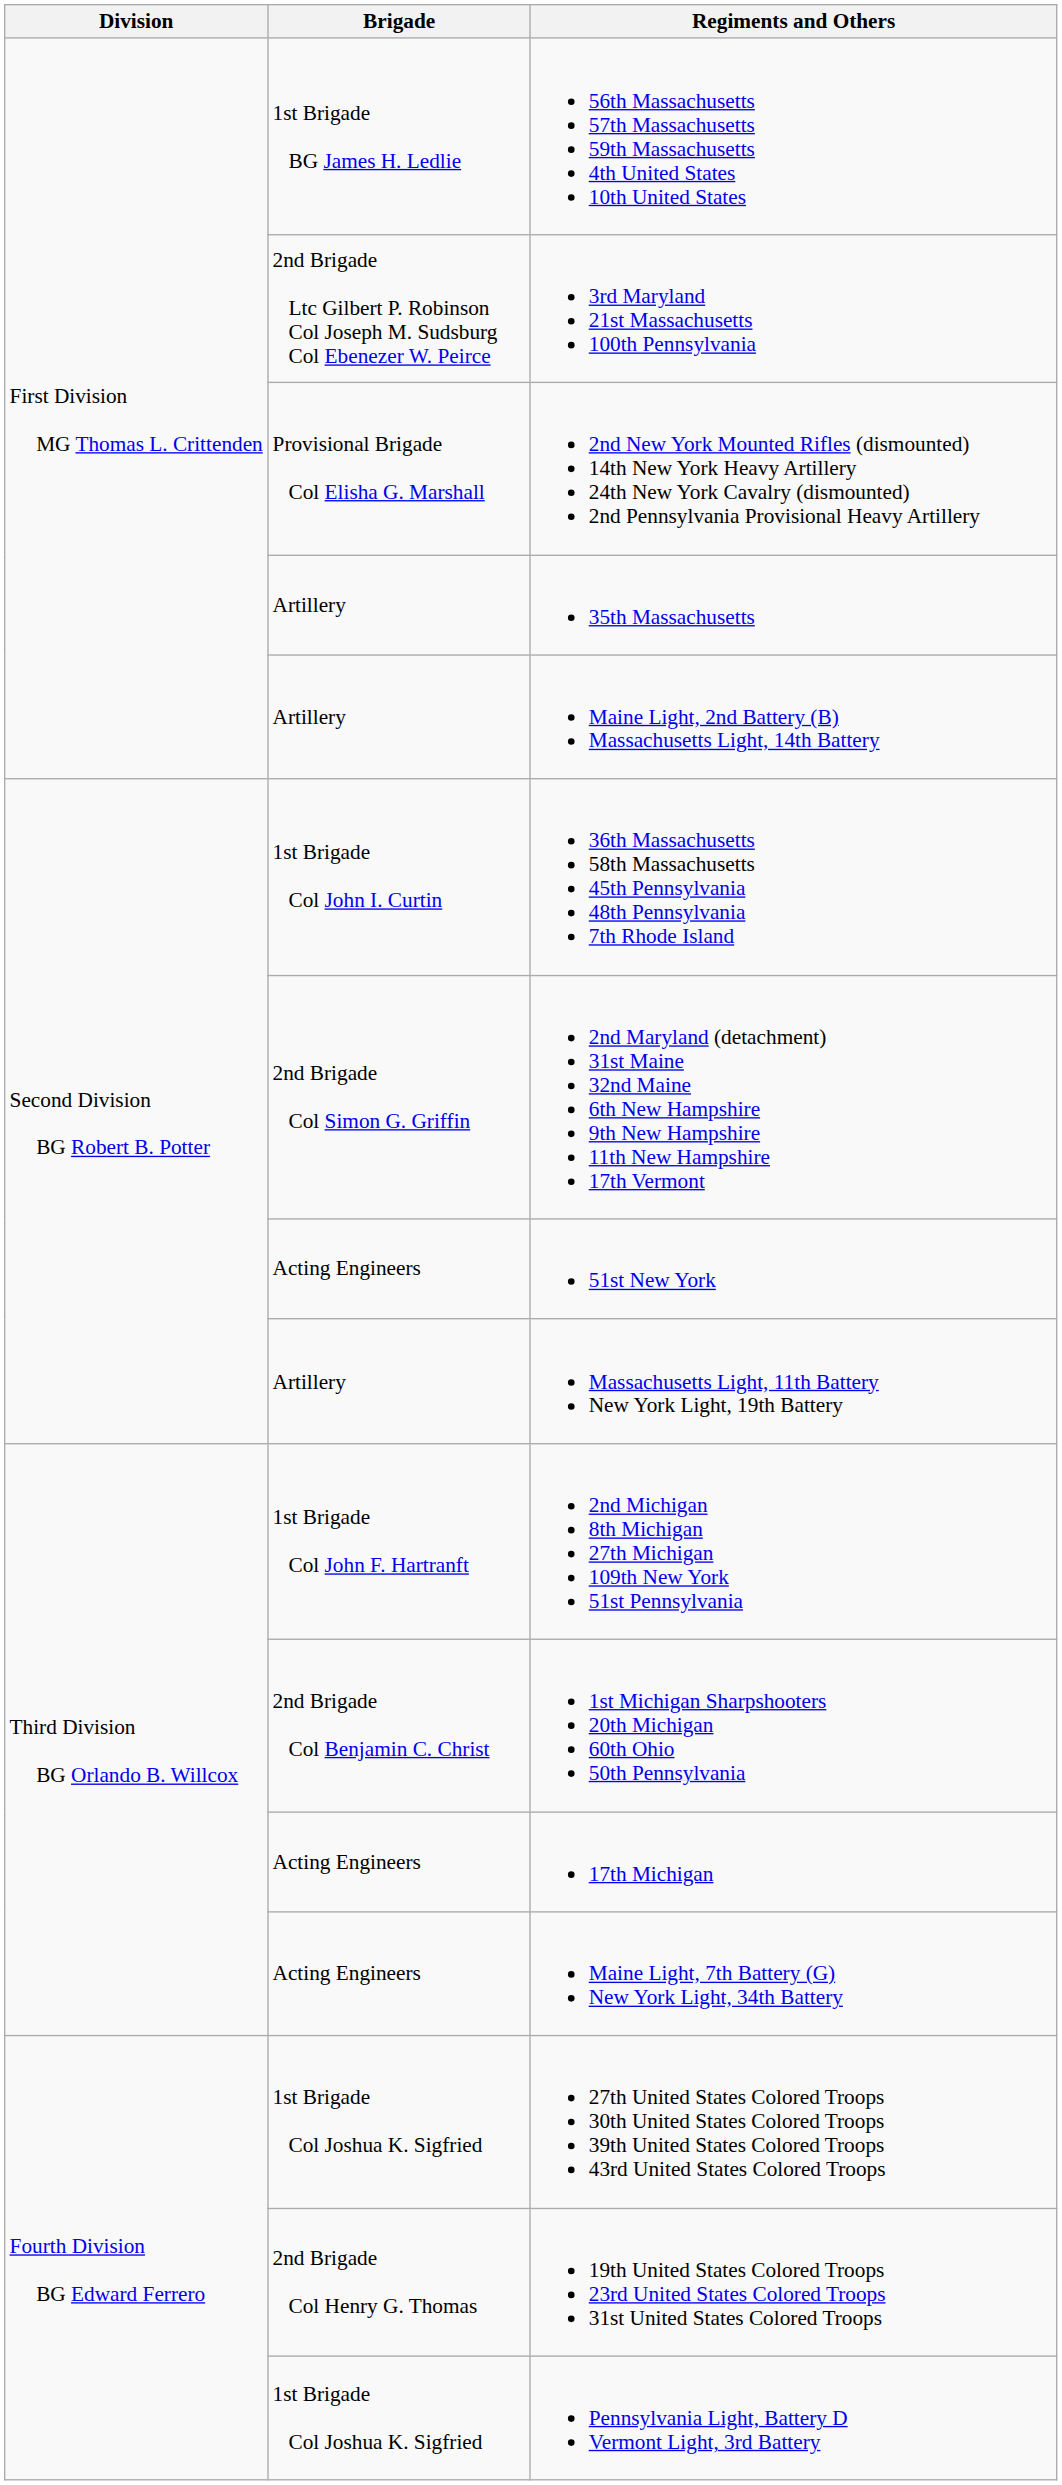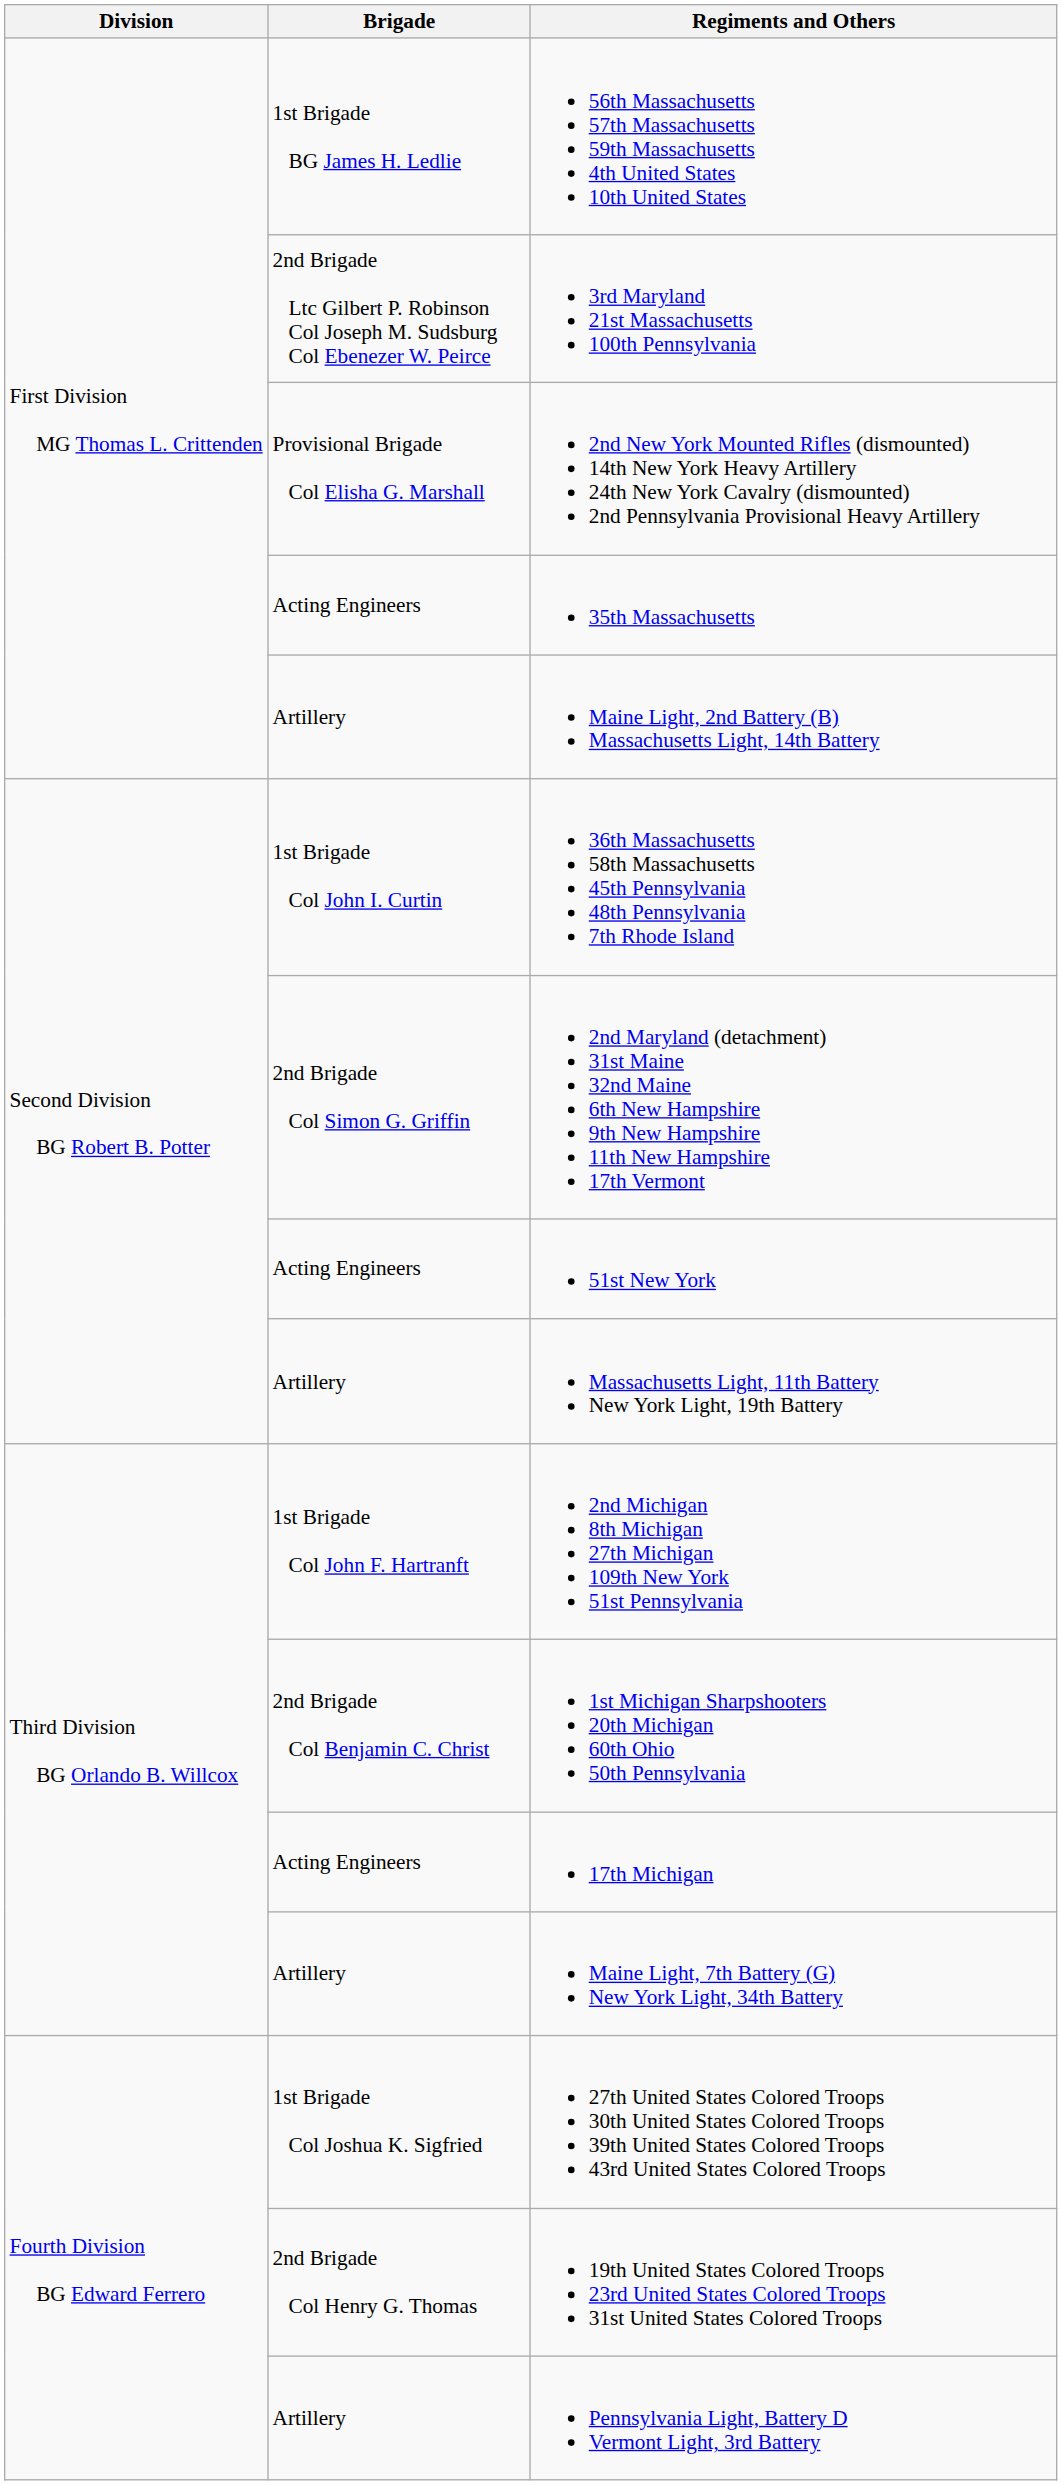(309, 604) Artillery -> (347, 604) Acting Engineers
(347, 1973) Acting Engineers -> (309, 1973) Artillery
(377, 2418) 1st Brigade Col Joshua K. Sigfried -> (309, 2418) Artillery
